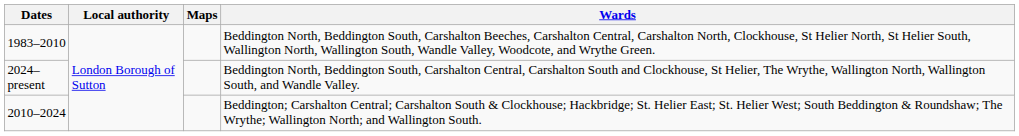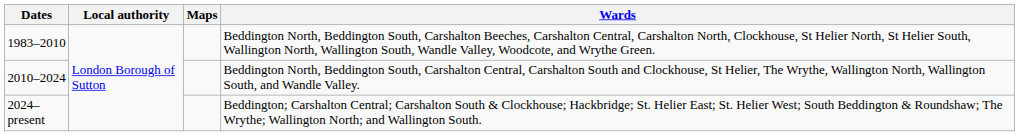(26, 77) 2024–present -> (37, 77) 2010–2024
(37, 112) 2010–2024 -> (26, 112) 2024–present
